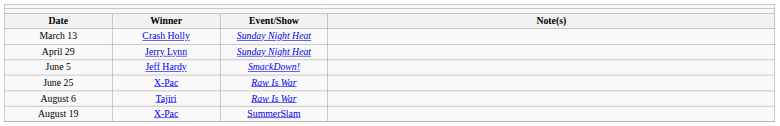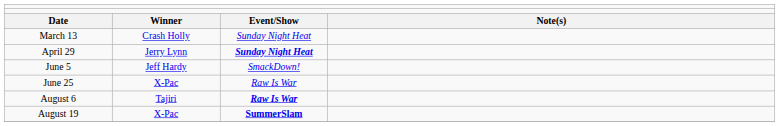(274, 52) normal -> (274, 52) bold
(274, 98) normal -> (274, 98) bold
(274, 114) normal -> (274, 114) bold
